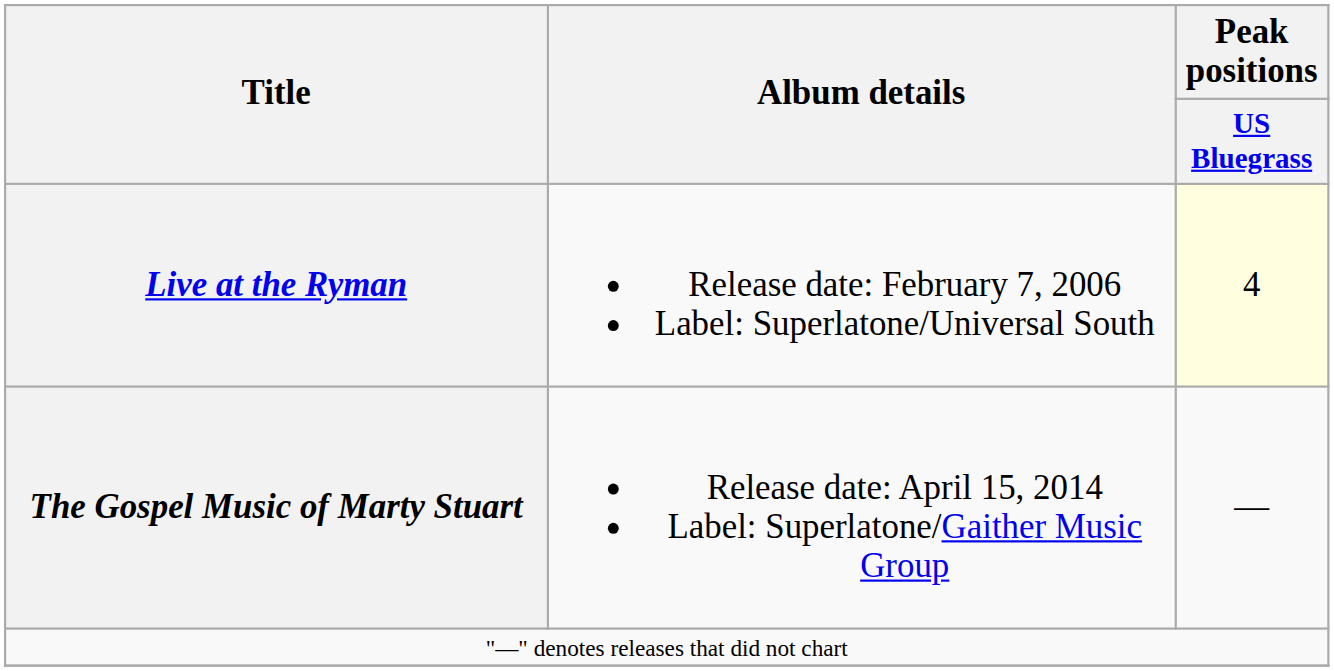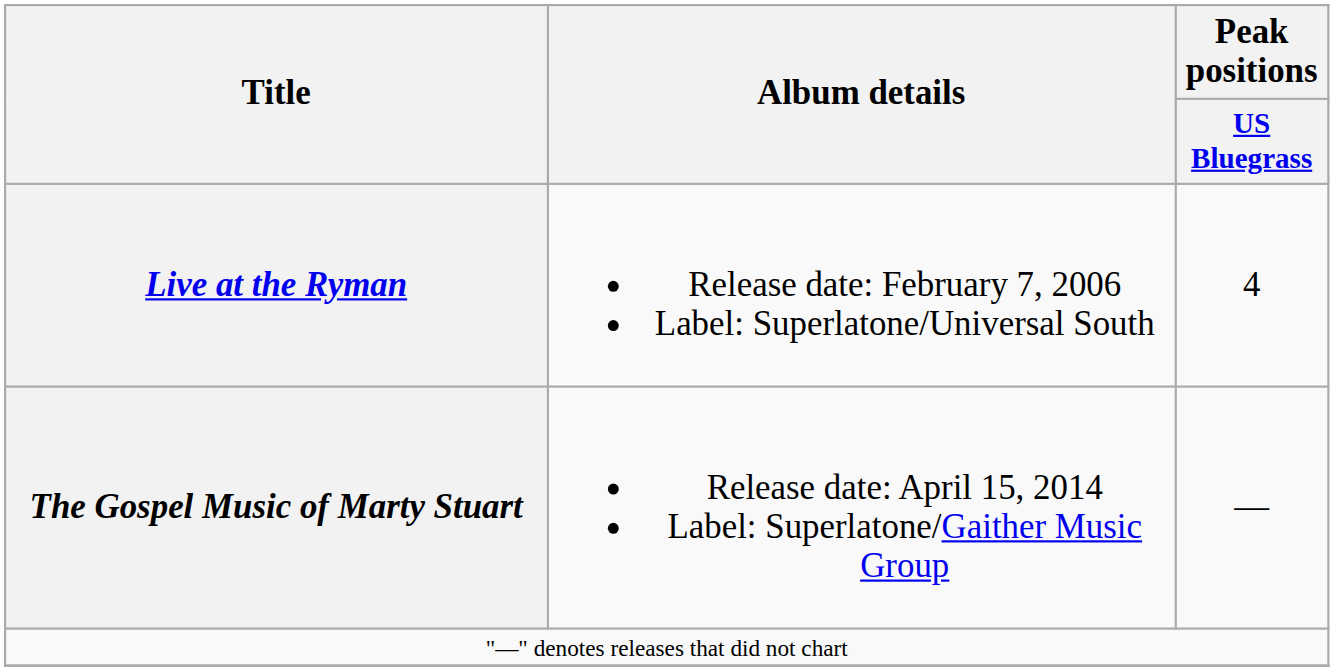(1252, 284) lightyellow background -> (1252, 284) no background
